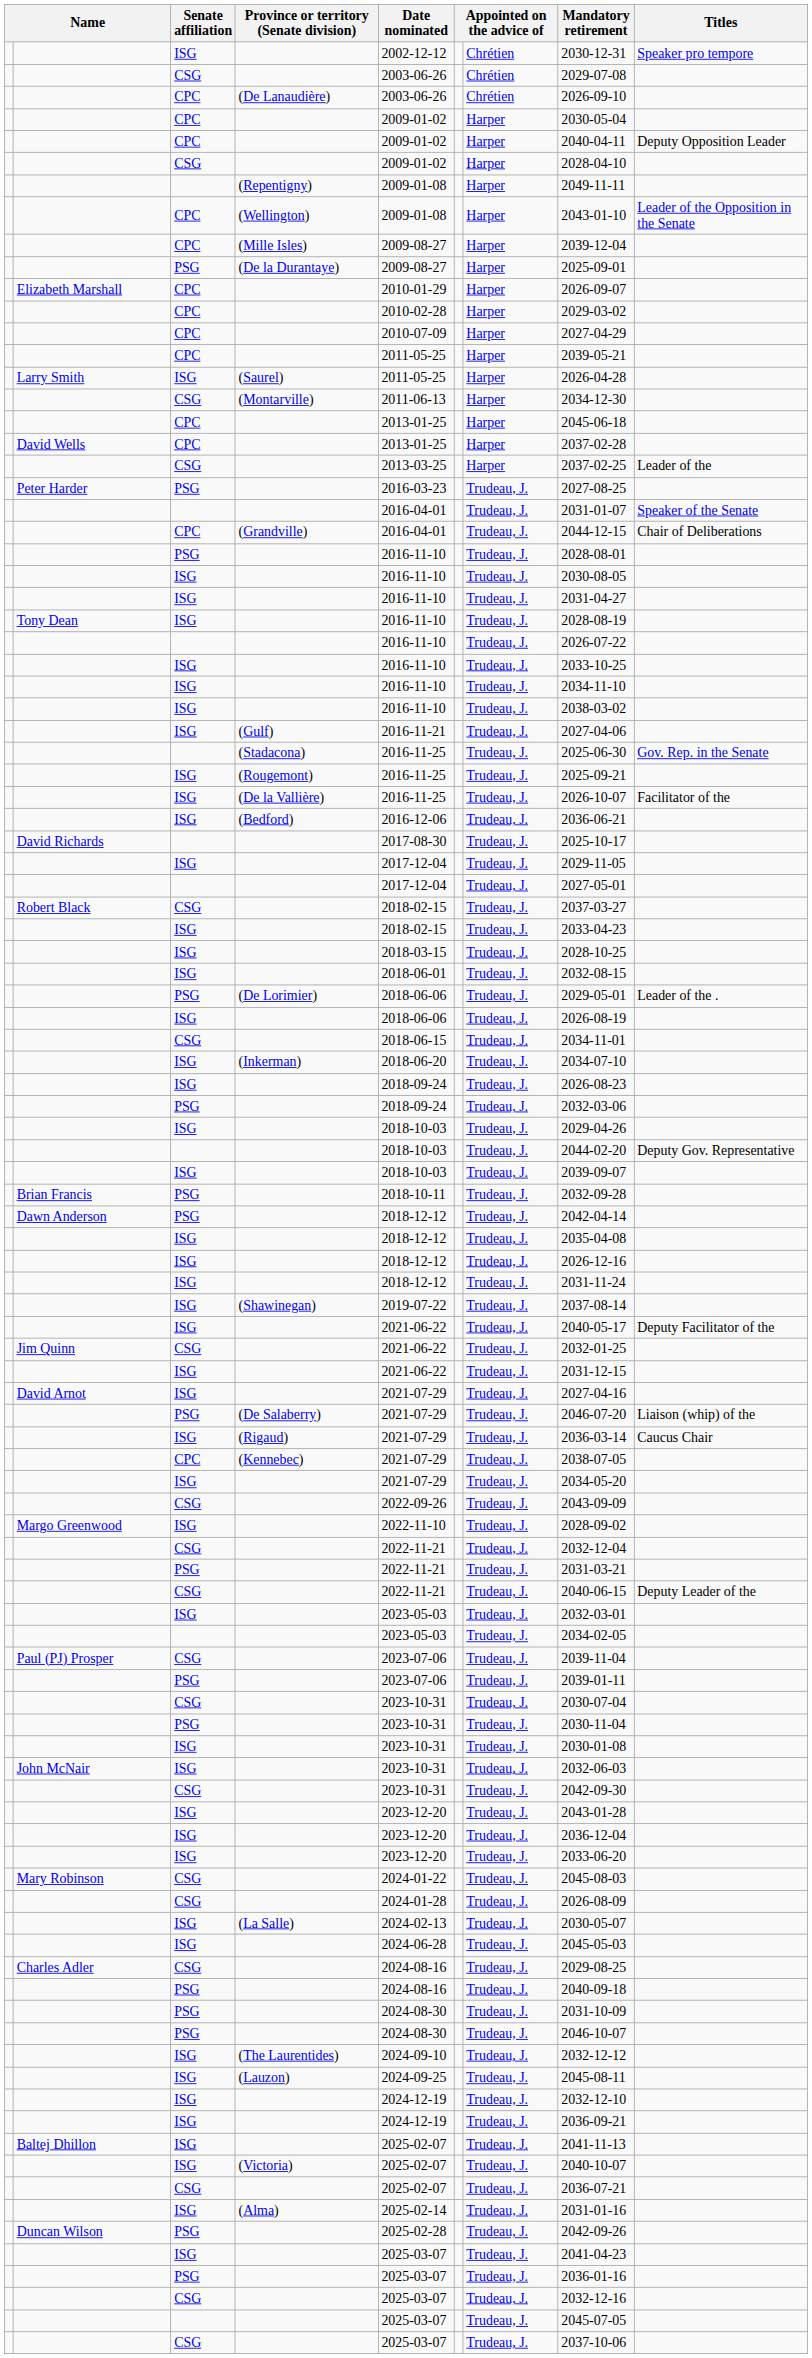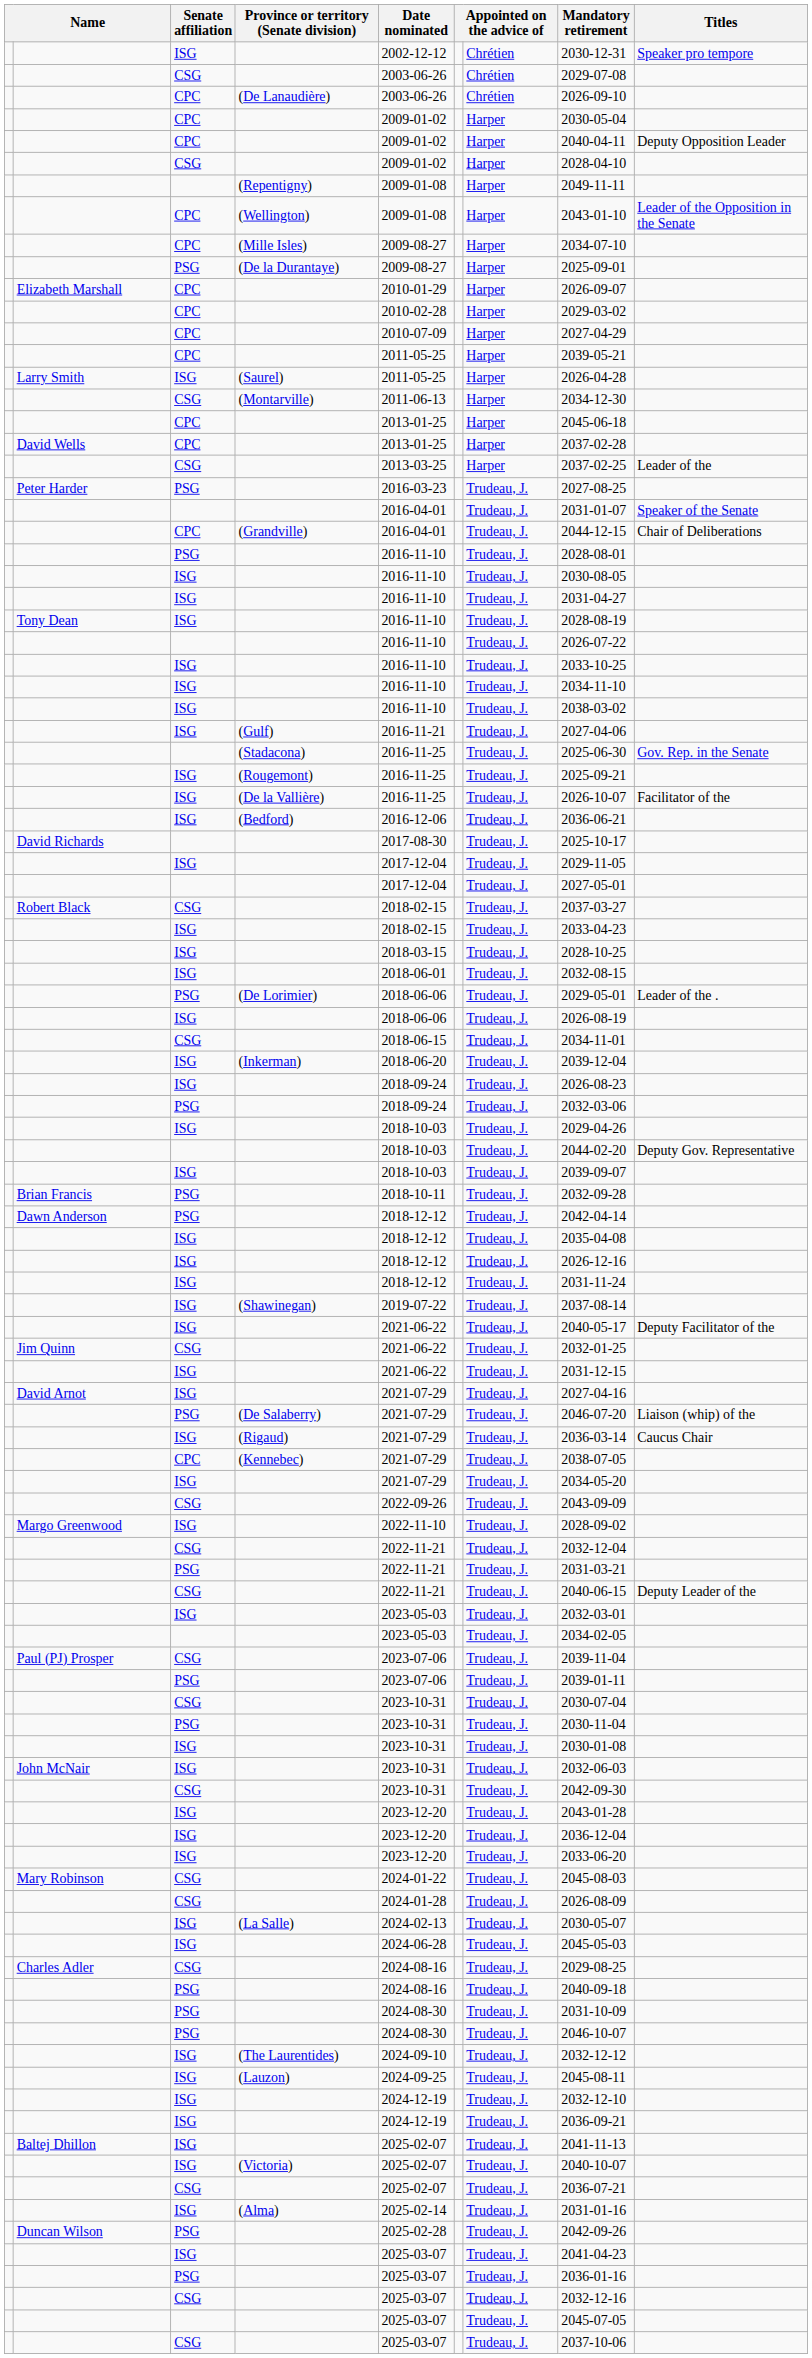(594, 245) 2039-12-04 -> (594, 245) 2034-07-10
(594, 1062) 2034-07-10 -> (594, 1062) 2039-12-04
